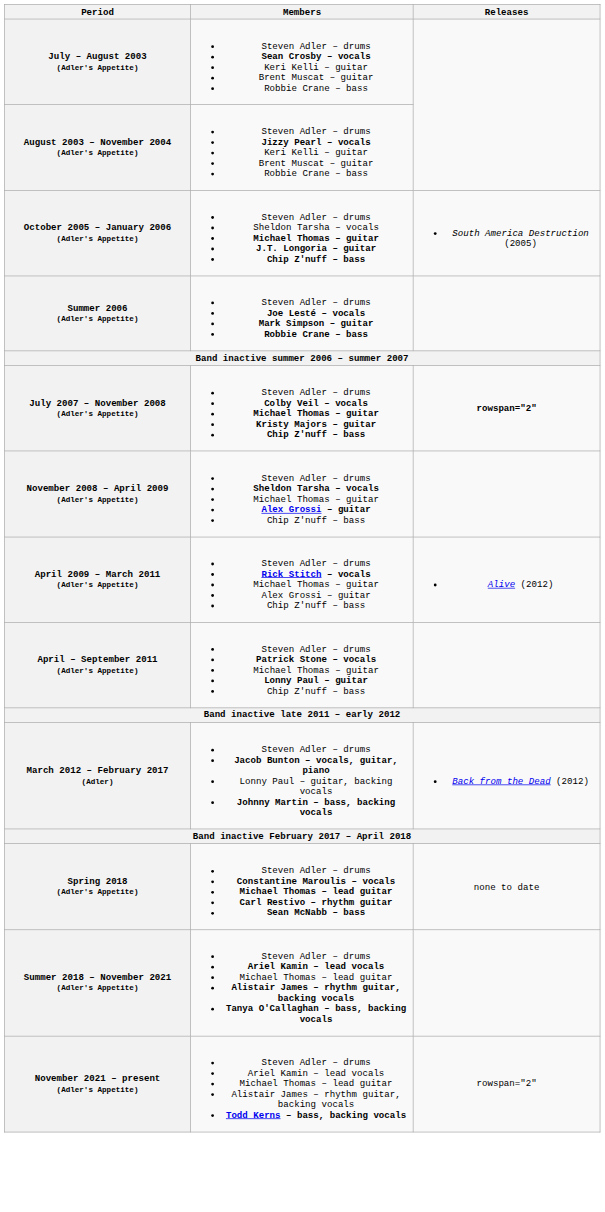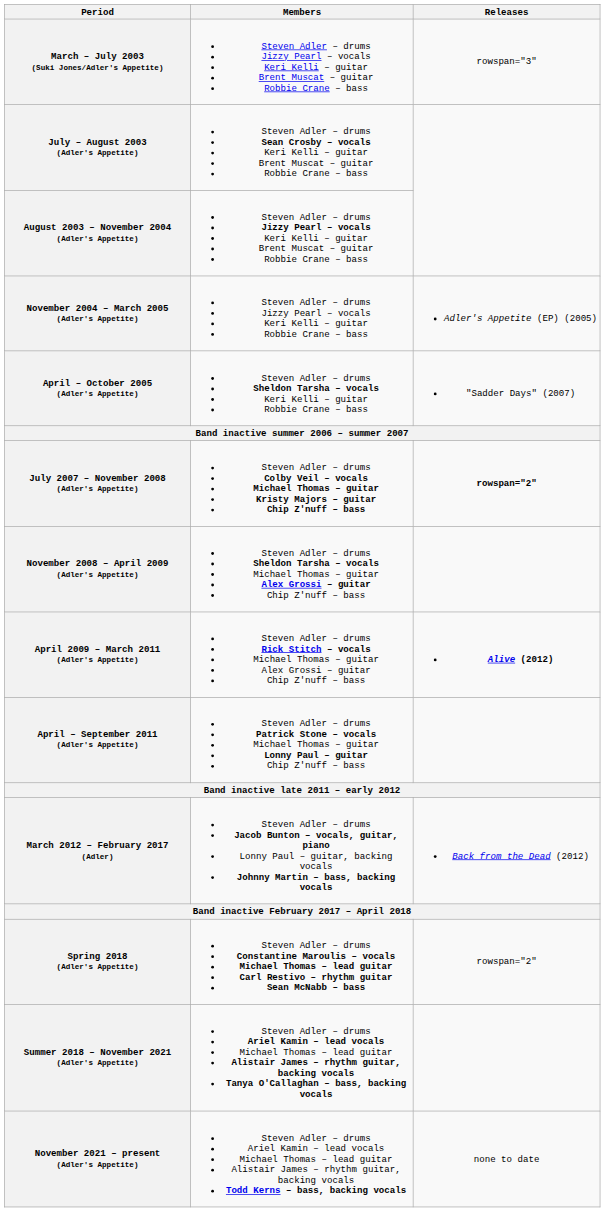+ row: (98, 62)
+ row: (98, 313)
+ row: (98, 388)
- row: (98, 233)
- row: (98, 313)
(507, 585) normal -> (507, 660) bold
(507, 887) none to date -> (507, 962) rowspan="2"
(507, 1084) rowspan="2" -> (507, 1159) none to date
